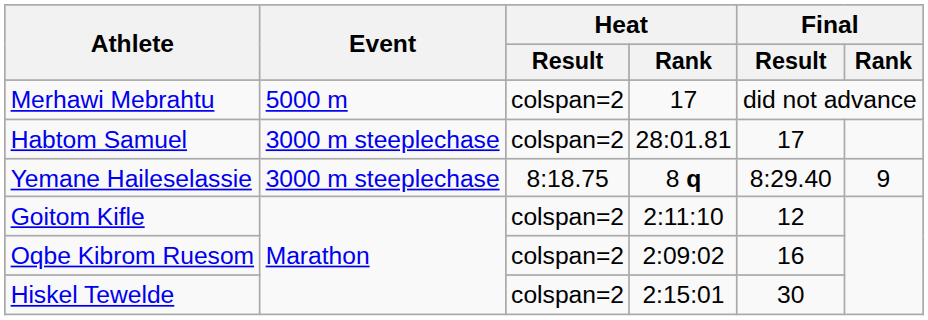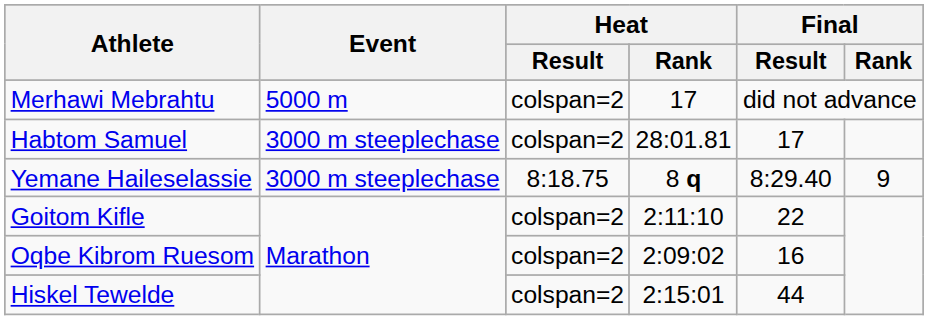(791, 217) 12 -> (791, 217) 22
(791, 295) 30 -> (791, 295) 44
